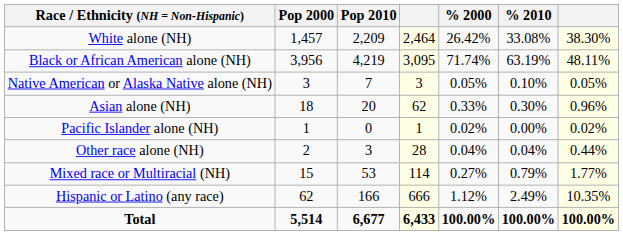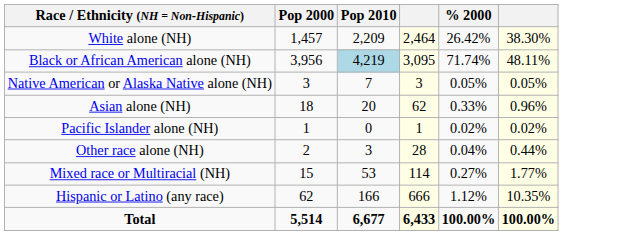- column: (528, 15)
(369, 60) no background -> (369, 60) lightblue background
